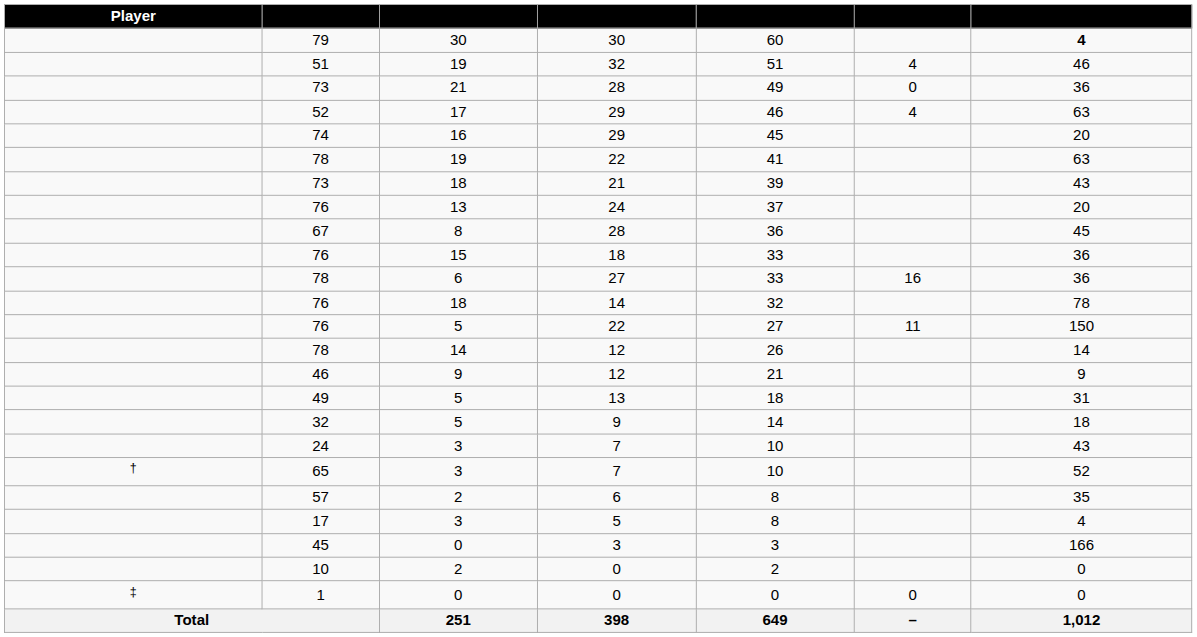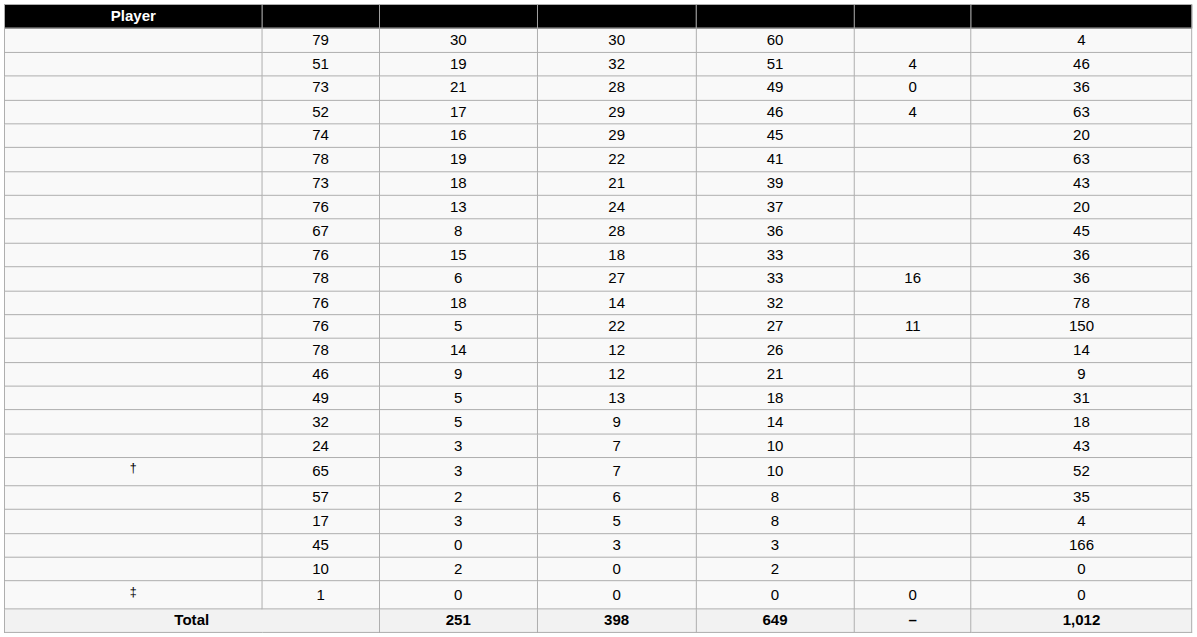(1081, 40) bold -> (1081, 40) normal
